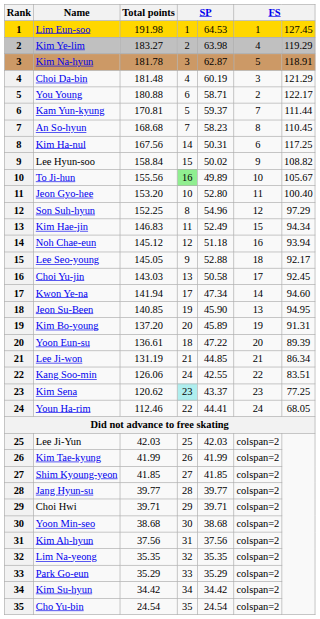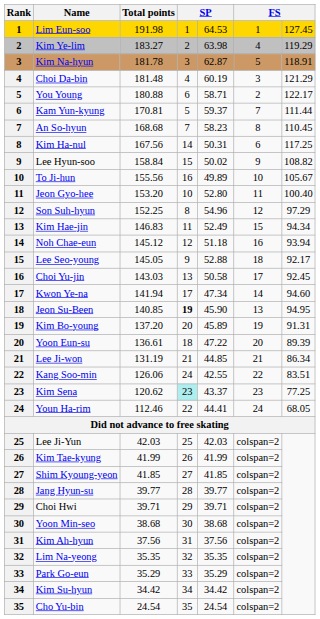(187, 177) lightgreen background -> (187, 177) no background
(187, 309) normal -> (187, 309) bold
